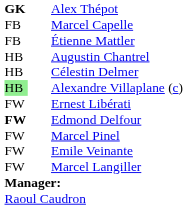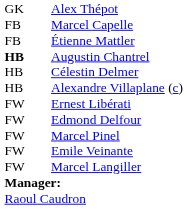(15, 8) bold -> (14, 8) normal
(14, 56) normal -> (14, 56) bold
(14, 87) lightgreen background -> (14, 87) no background
(15, 119) bold -> (15, 119) normal
